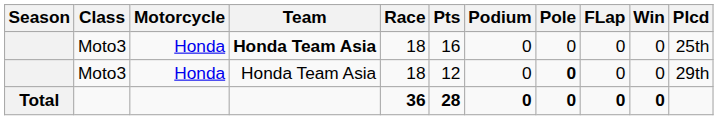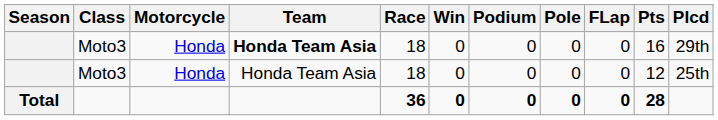columns swapped: (649, 18) <-> (447, 18)
(693, 45) 25th -> (693, 45) 29th
(571, 73) bold -> (576, 73) normal
(693, 73) 29th -> (693, 73) 25th
